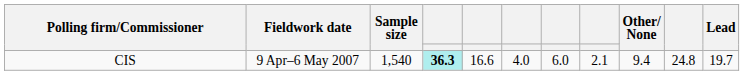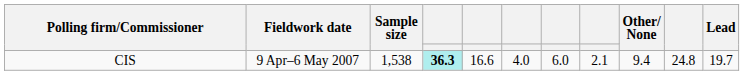(396, 60) 1,540 -> (396, 60) 1,538
